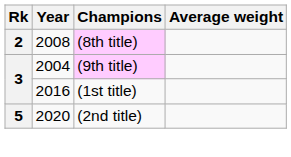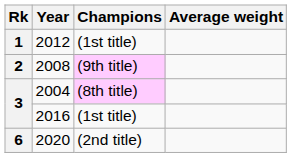+ row: (53, 41)
(107, 41) (8th title) -> (107, 66) (9th title)
(107, 66) (9th title) -> (107, 91) (8th title)
(18, 115) 5 -> (18, 140) 6
